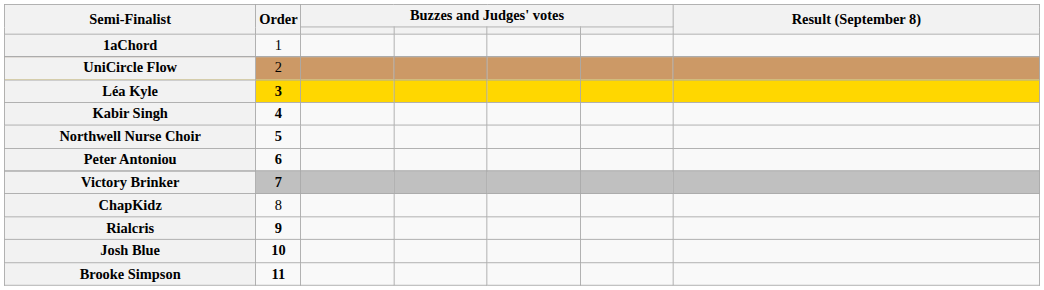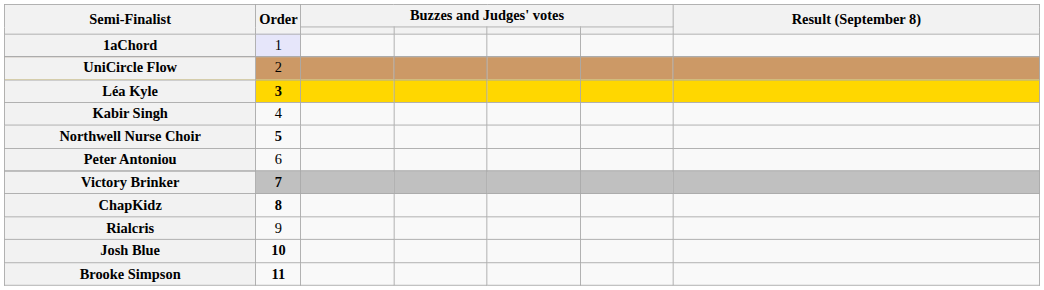(278, 45) no background -> (278, 45) lavender background
(278, 113) bold -> (278, 113) normal
(278, 159) bold -> (278, 159) normal
(278, 205) normal -> (278, 205) bold
(278, 228) bold -> (278, 228) normal
